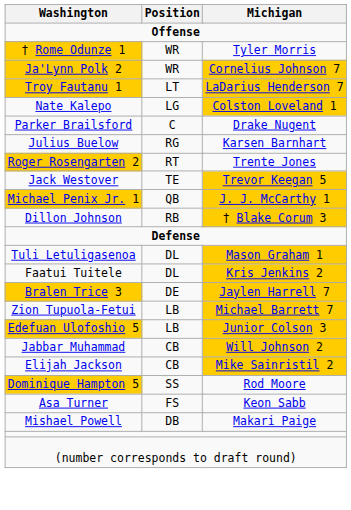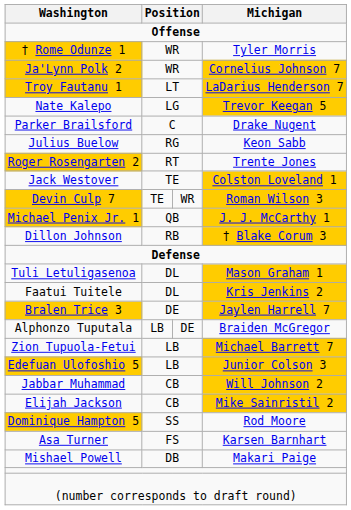(275, 107) Colston Loveland 1 -> (275, 107) Trevor Keegan 5
(275, 144) Karsen Barnhart -> (275, 144) Keon Sabb
(275, 181) Trevor Keegan 5 -> (275, 181) Colston Loveland 1
+ row: (73, 199)
+ row: (73, 329)
(275, 403) Keon Sabb -> (275, 441) Karsen Barnhart
